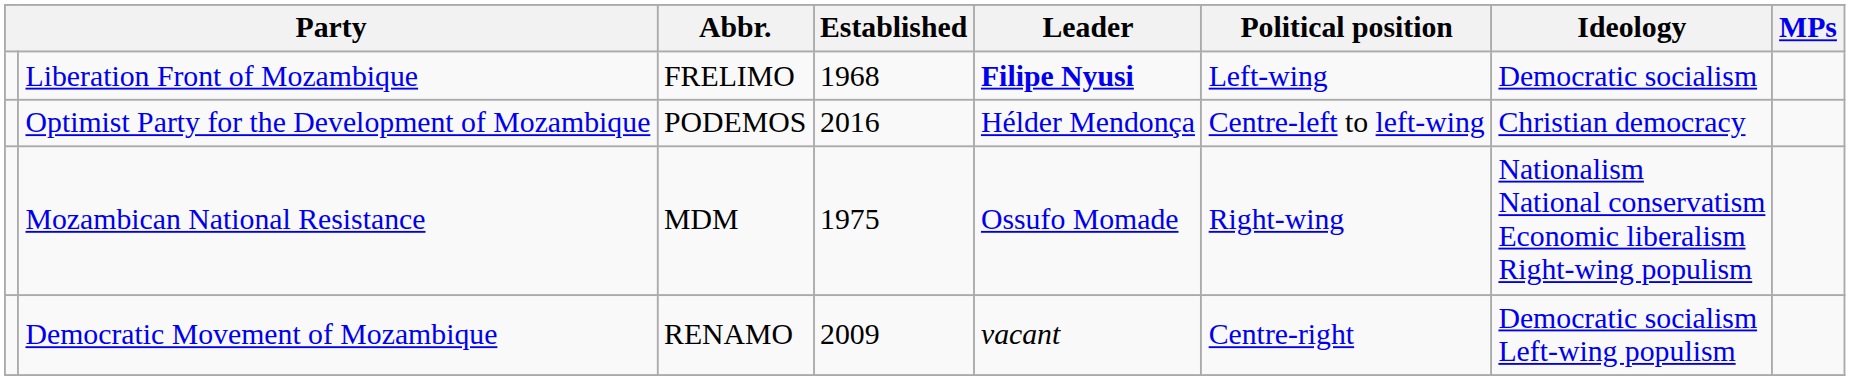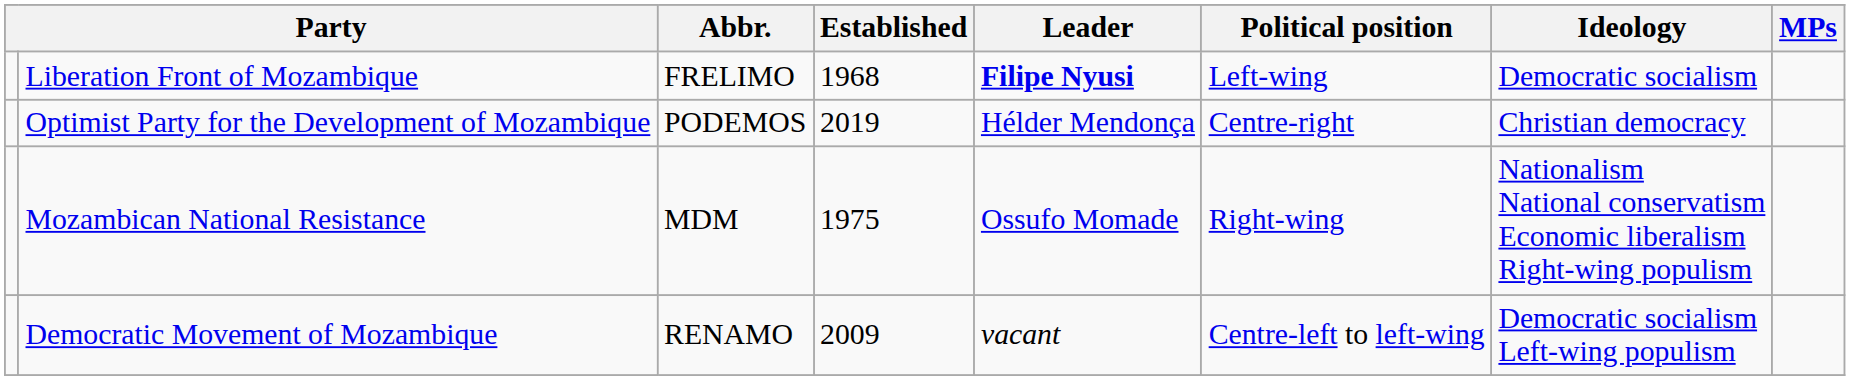(850, 122) 2016 -> (850, 122) 2019
(1347, 122) Centre-left to left-wing -> (1281, 122) Centre-right
(1281, 334) Centre-right -> (1347, 334) Centre-left to left-wing
